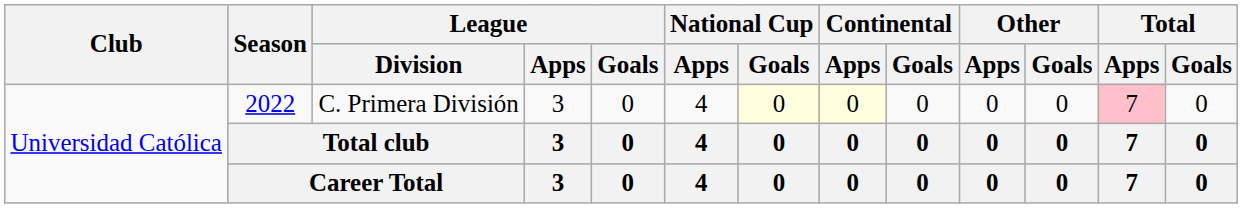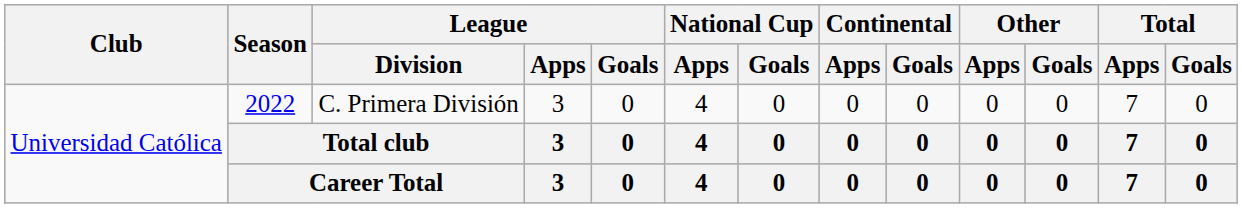(779, 103) lightyellow background -> (779, 103) no background
(853, 103) lightyellow background -> (853, 103) no background
(1132, 103) pink background -> (1132, 103) no background
